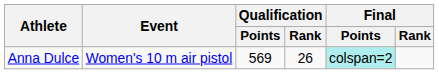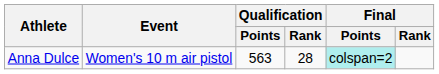(260, 58) 569 -> (260, 58) 563
(305, 58) 26 -> (305, 58) 28
